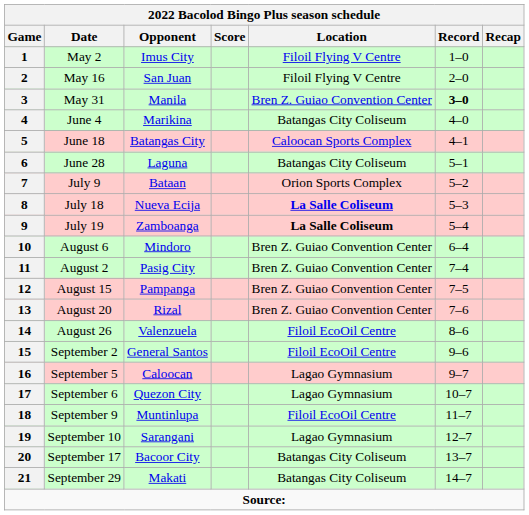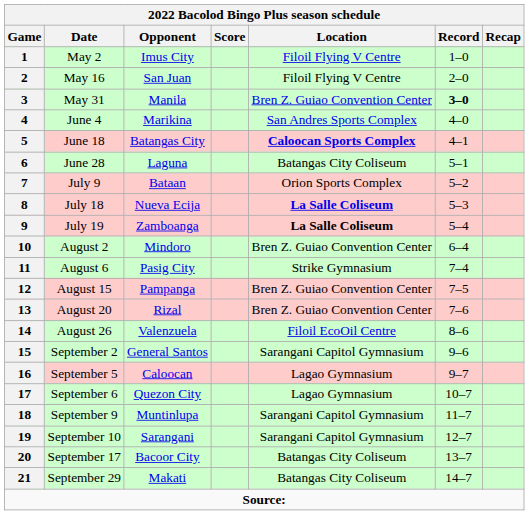(342, 120) Batangas City Coliseum -> (342, 120) San Andres Sports Complex
(342, 141) normal -> (342, 141) bold
(84, 246) August 6 -> (84, 246) August 2
(84, 267) August 2 -> (84, 267) August 6
(342, 267) Bren Z. Guiao Convention Center -> (342, 267) Strike Gymnasium
(342, 352) Filoil EcoOil Centre -> (342, 352) Sarangani Capitol Gymnasium
(342, 415) Filoil EcoOil Centre -> (342, 415) Sarangani Capitol Gymnasium
(342, 436) Lagao Gymnasium -> (342, 436) Sarangani Capitol Gymnasium
